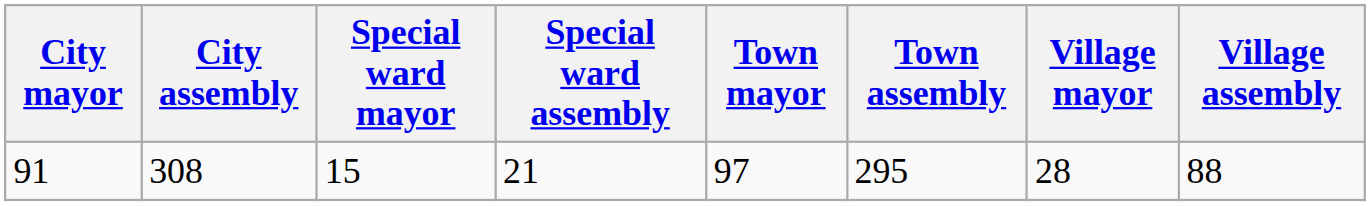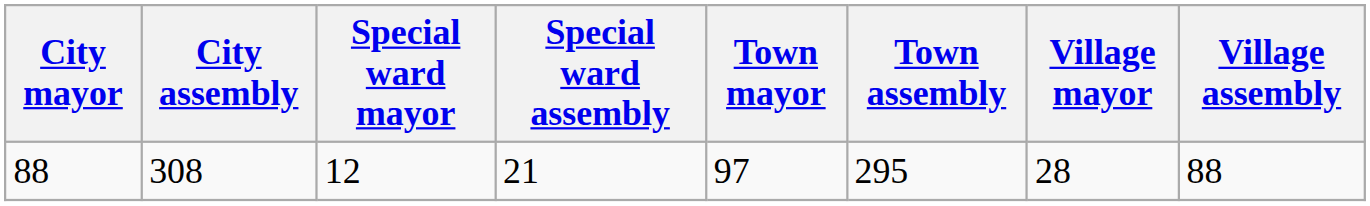(31, 170) 91 -> (31, 170) 88
(343, 170) 15 -> (343, 170) 12
